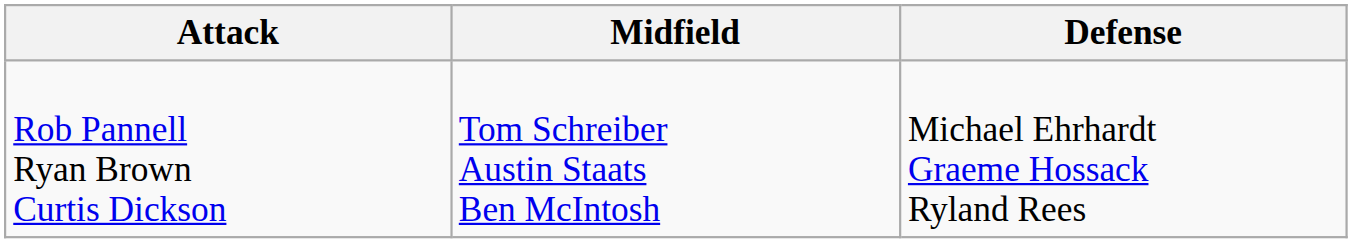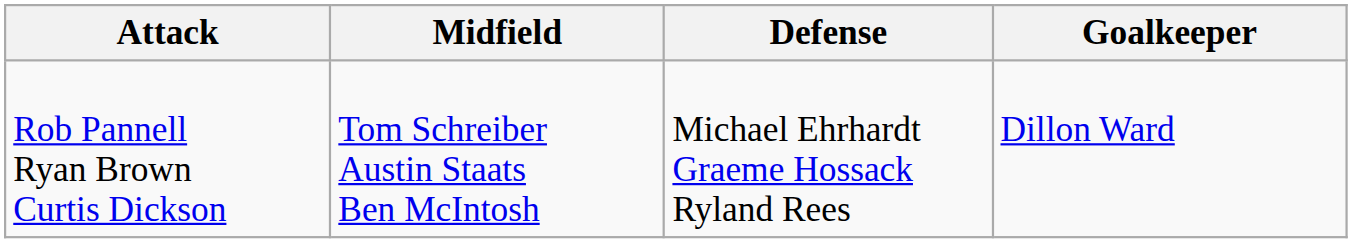+ column: (1169, 32)
